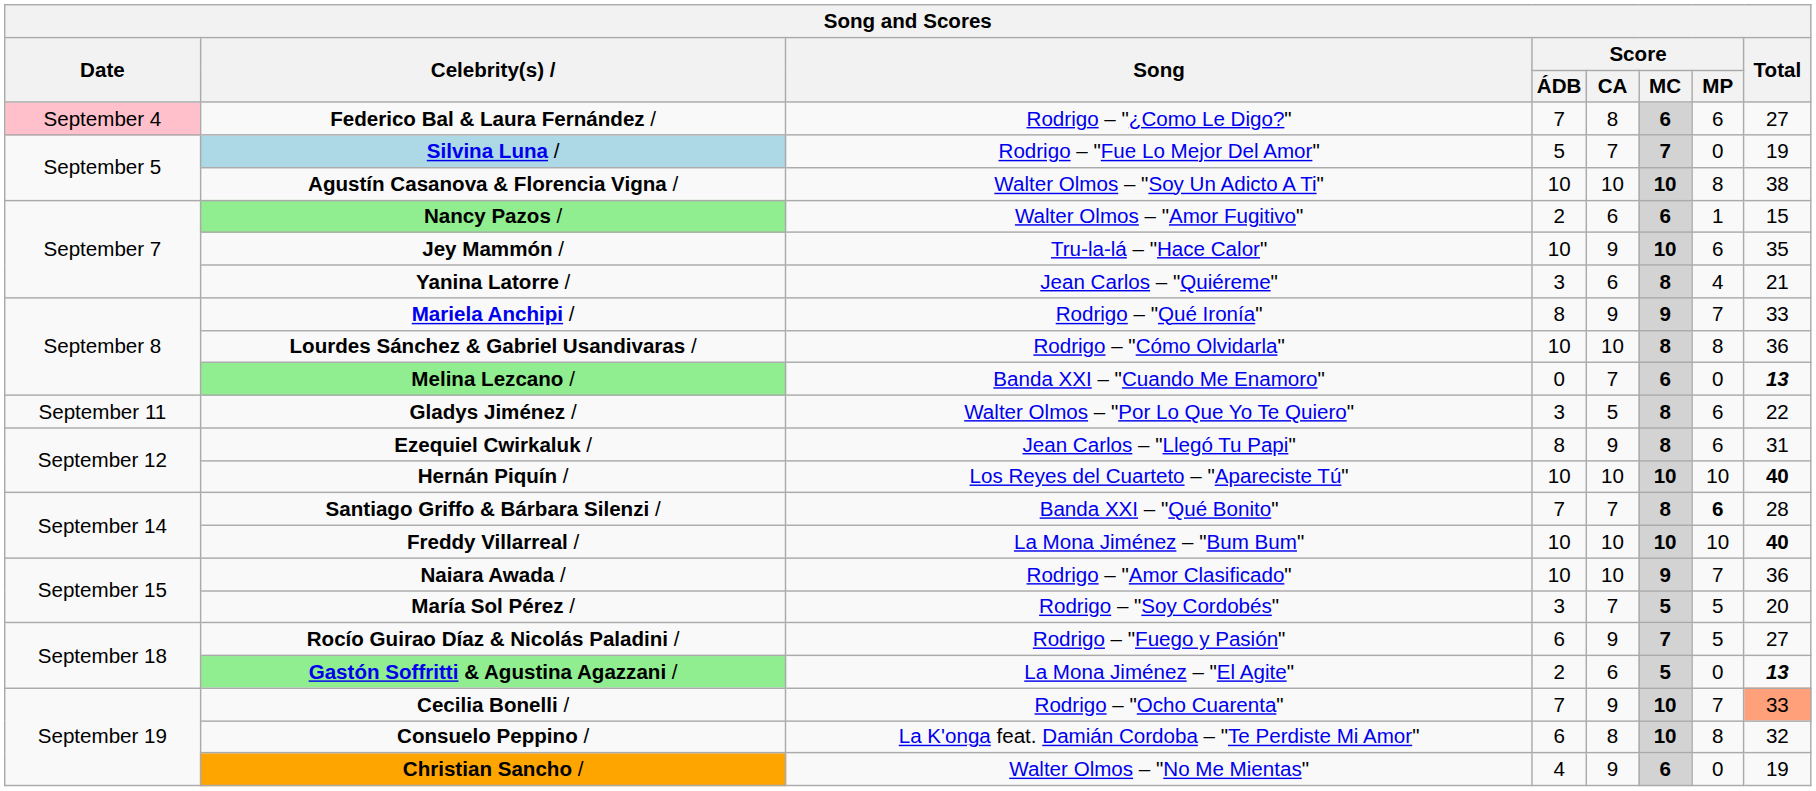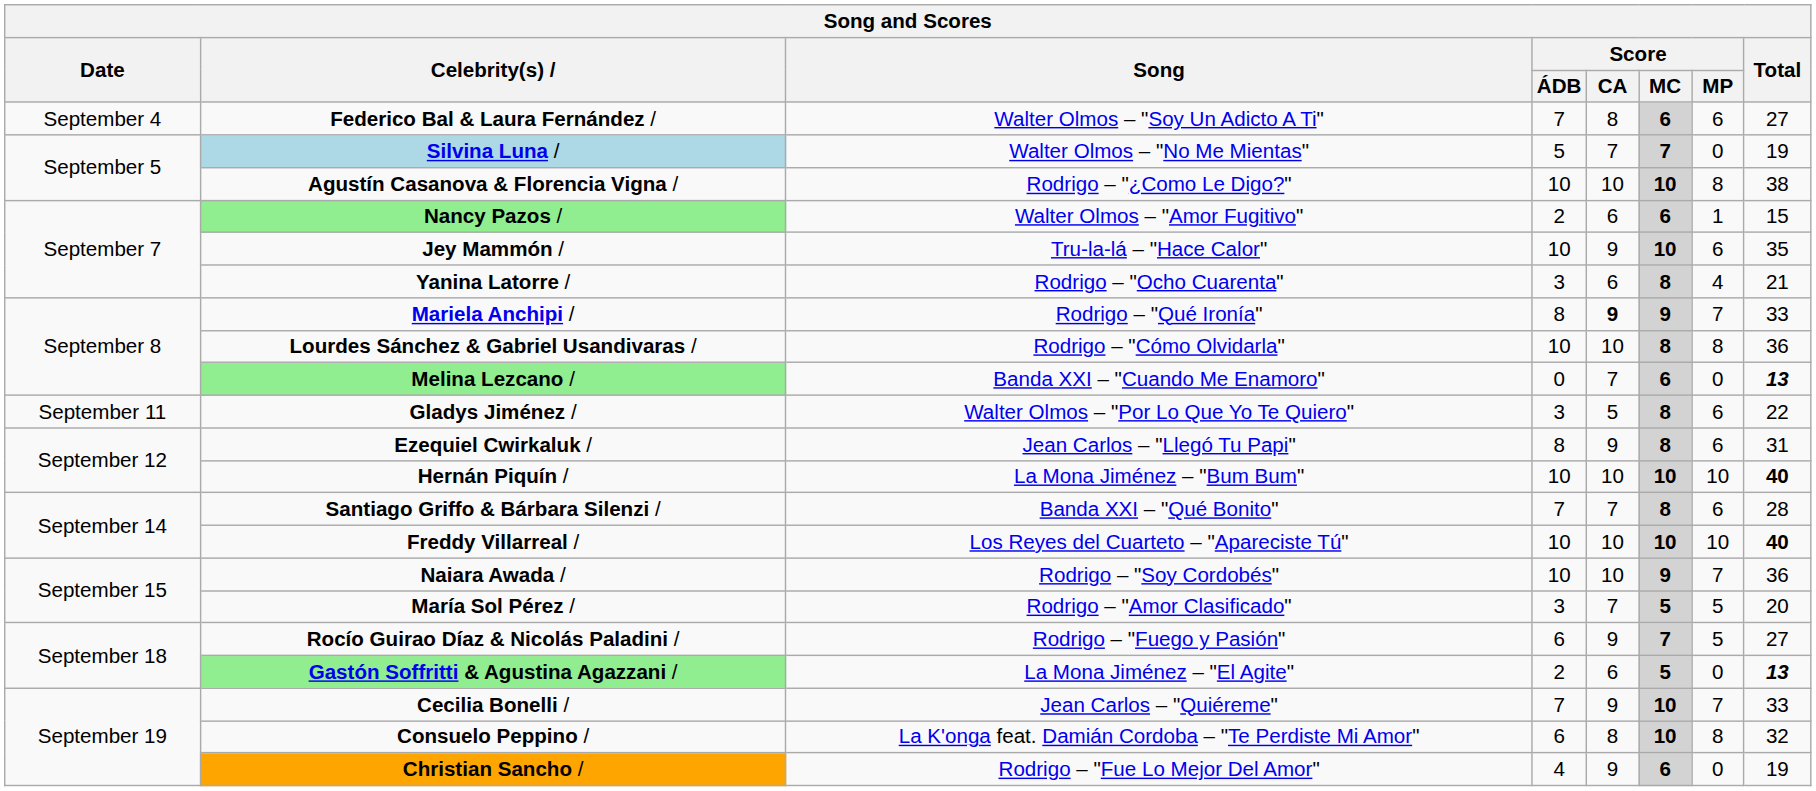(102, 119) pink background -> (102, 119) no background
(1159, 119) Rodrigo – "¿Como Le Digo?" -> (1159, 119) Walter Olmos – "Soy Un Adicto A Ti"
(1159, 152) Rodrigo – "Fue Lo Mejor Del Amor" -> (1159, 152) Walter Olmos – "No Me Mientas"
(1159, 184) Walter Olmos – "Soy Un Adicto A Ti" -> (1159, 184) Rodrigo – "¿Como Le Digo?"
(1159, 282) Jean Carlos – "Quiéreme" -> (1159, 282) Rodrigo – "Ocho Cuarenta"
(1613, 314) normal -> (1613, 314) bold
(1159, 477) Los Reyes del Cuarteto – "Apareciste Tú" -> (1159, 477) La Mona Jiménez – "Bum Bum"
(1718, 509) bold -> (1718, 509) normal
(1159, 542) La Mona Jiménez – "Bum Bum" -> (1159, 542) Los Reyes del Cuarteto – "Apareciste Tú"
(1159, 574) Rodrigo – "Amor Clasificado" -> (1159, 574) Rodrigo – "Soy Cordobés"
(1159, 607) Rodrigo – "Soy Cordobés" -> (1159, 607) Rodrigo – "Amor Clasificado"
(1159, 705) Rodrigo – "Ocho Cuarenta" -> (1159, 705) Jean Carlos – "Quiéreme"
(1777, 705) lightsalmon background -> (1777, 705) no background
(1159, 770) Walter Olmos – "No Me Mientas" -> (1159, 770) Rodrigo – "Fue Lo Mejor Del Amor"
